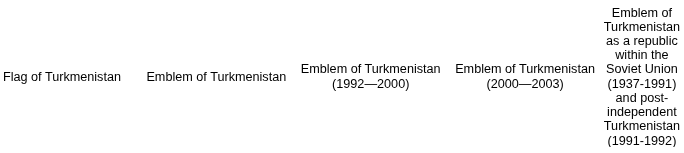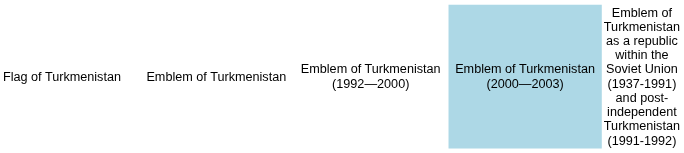(525, 76) no background -> (525, 76) lightblue background
